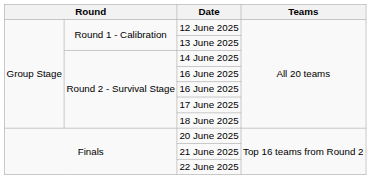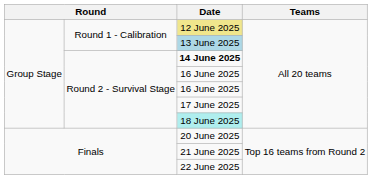(209, 27) no background -> (210, 27) khaki background
(209, 43) no background -> (210, 43) lightblue background
(209, 58) normal -> (210, 58) bold
(209, 120) no background -> (210, 120) paleturquoise background
